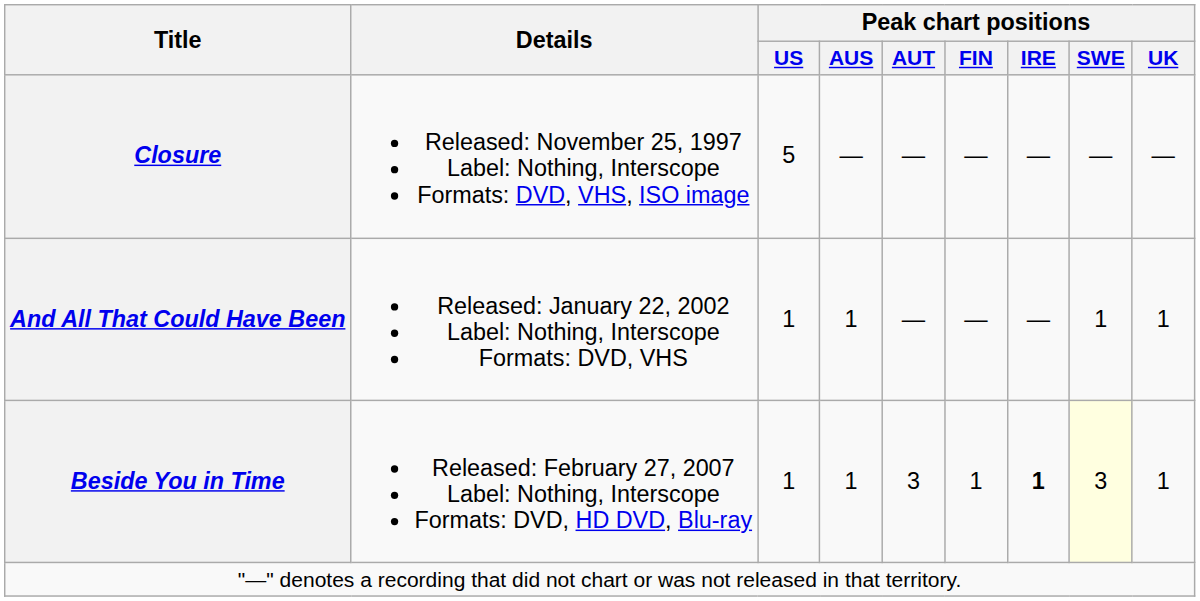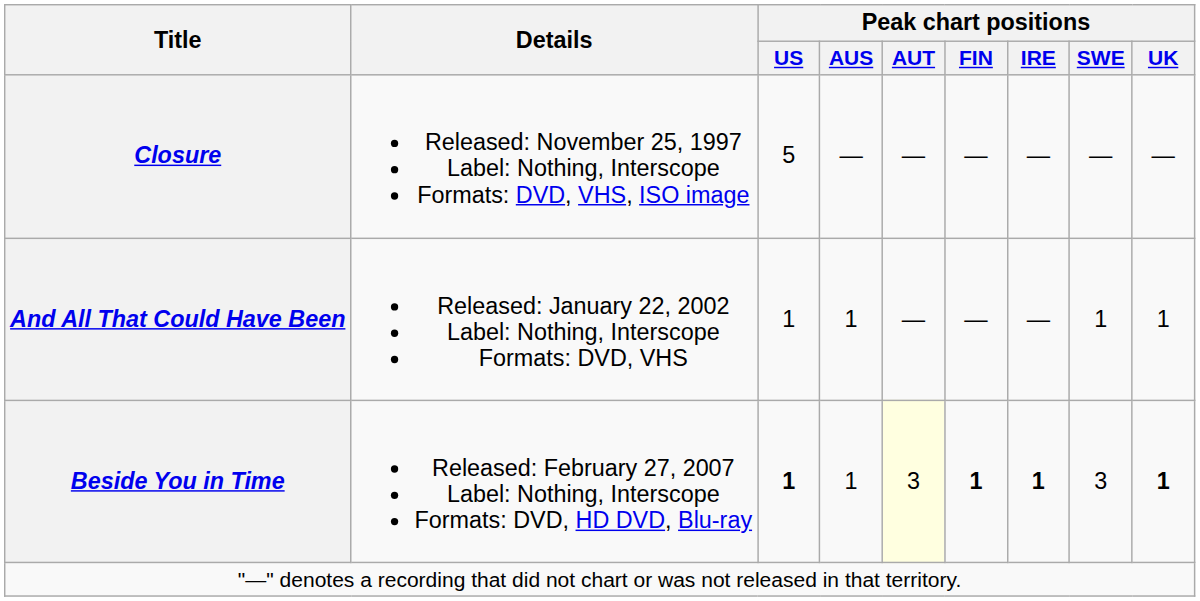(789, 481) normal -> (789, 481) bold
(913, 481) no background -> (913, 481) lightyellow background
(976, 481) normal -> (976, 481) bold
(1101, 481) lightyellow background -> (1101, 481) no background
(1163, 481) normal -> (1163, 481) bold
